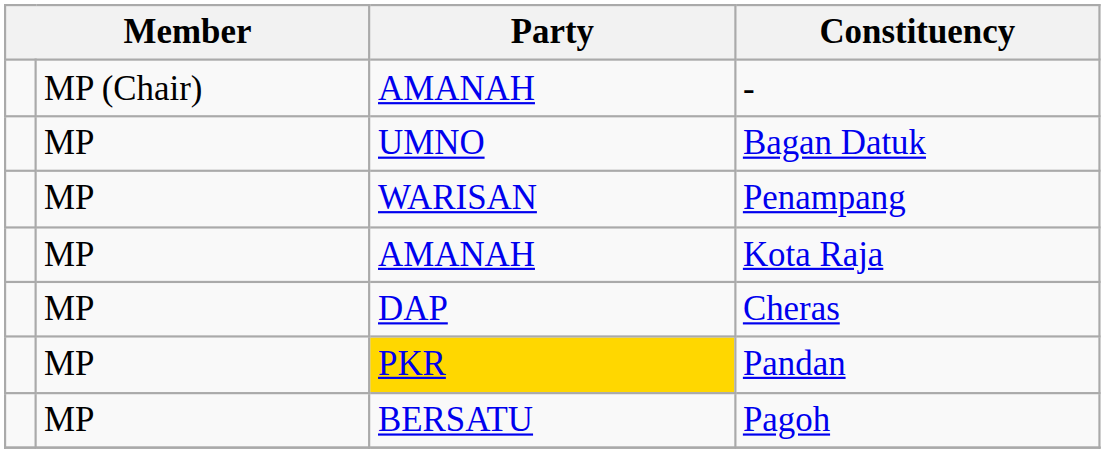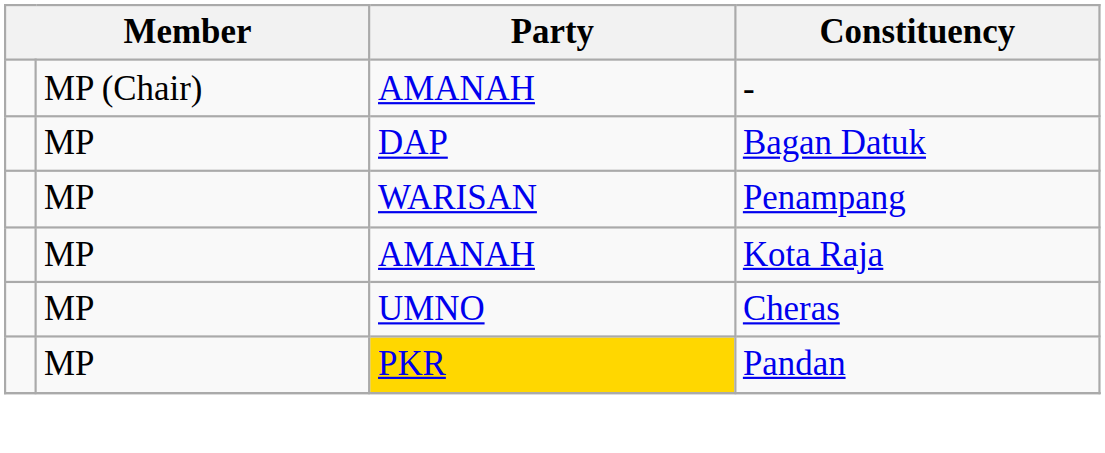(431, 142) UMNO -> (413, 142) DAP
(413, 308) DAP -> (431, 308) UMNO
- row: (786, 419)
